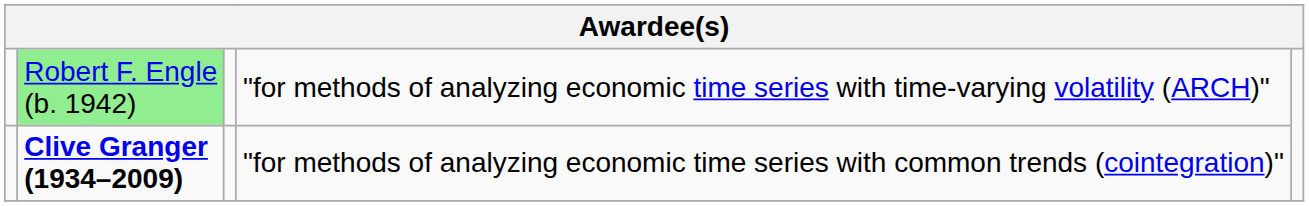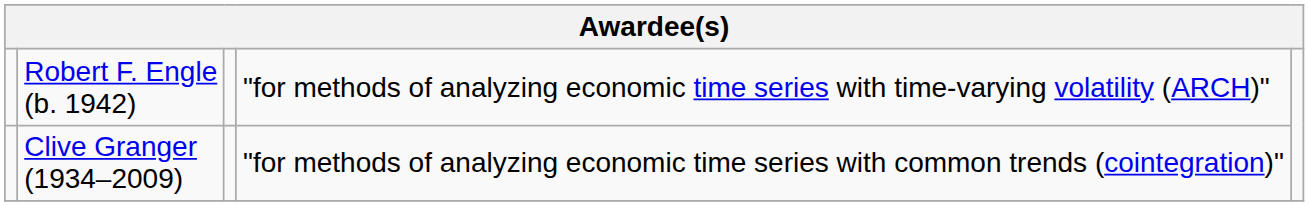(121, 86) lightgreen background -> (121, 86) no background
(116, 162) bold -> (111, 162) normal
